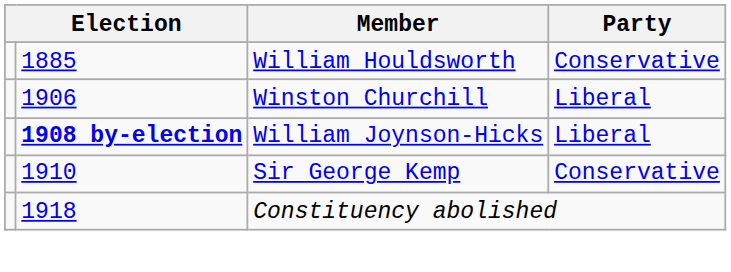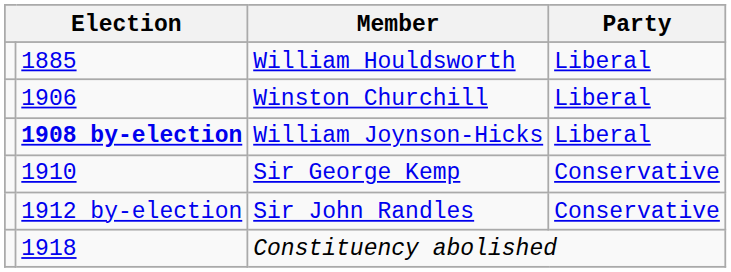(637, 61) Conservative -> (602, 61) Liberal
+ row: (364, 211)
